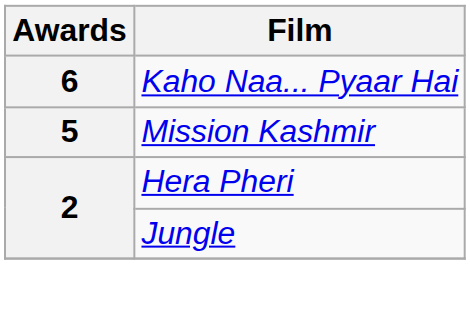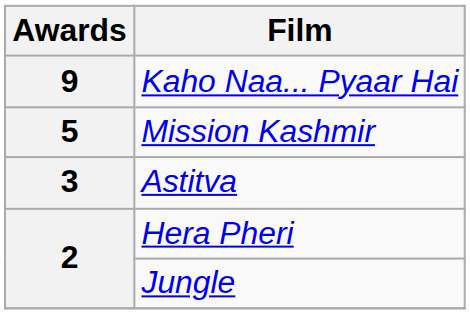(70, 81) 6 -> (70, 81) 9
+ row: (189, 182)
